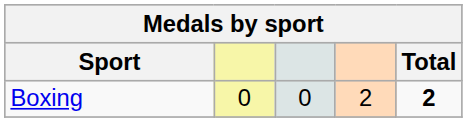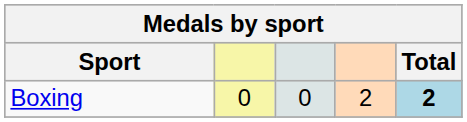(429, 99) no background -> (429, 99) lightblue background
